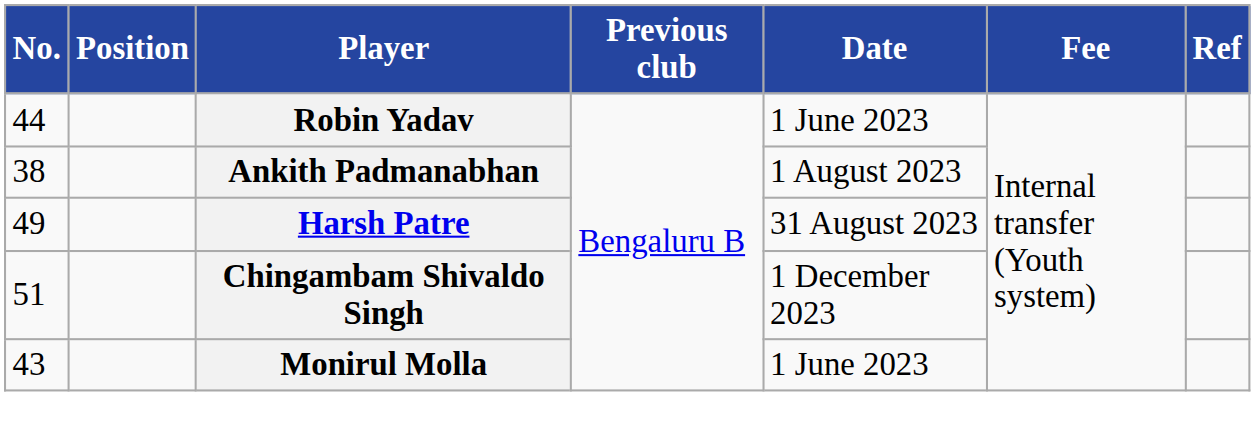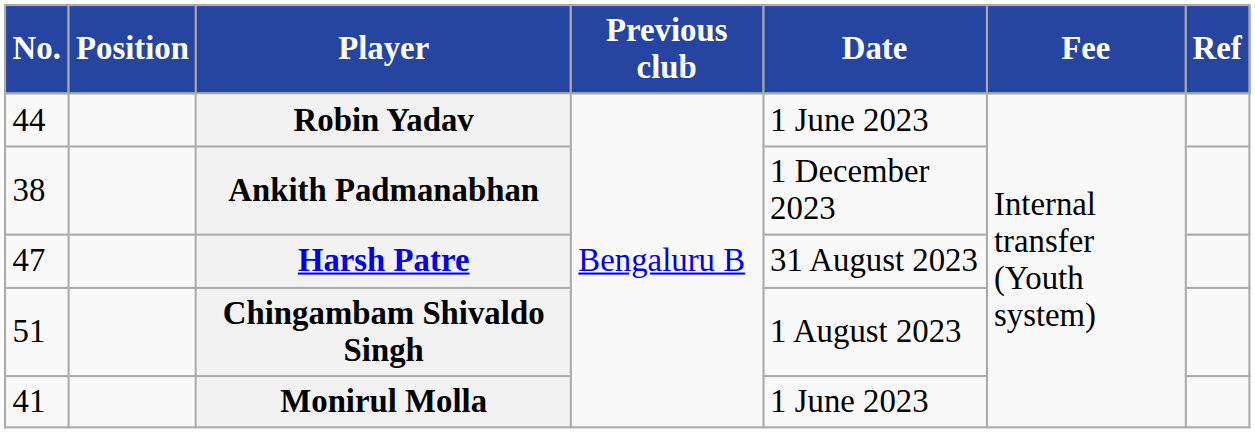(866, 171) 1 August 2023 -> (850, 189) 1 December 2023
(29, 223) 49 -> (29, 260) 47
(850, 293) 1 December 2023 -> (866, 330) 1 August 2023
(29, 364) 43 -> (29, 401) 41
